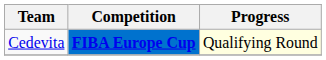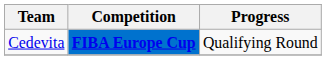(260, 42) lightyellow background -> (260, 42) no background
